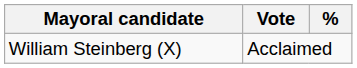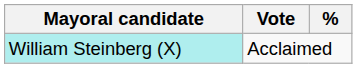(95, 48) no background -> (95, 48) paleturquoise background
